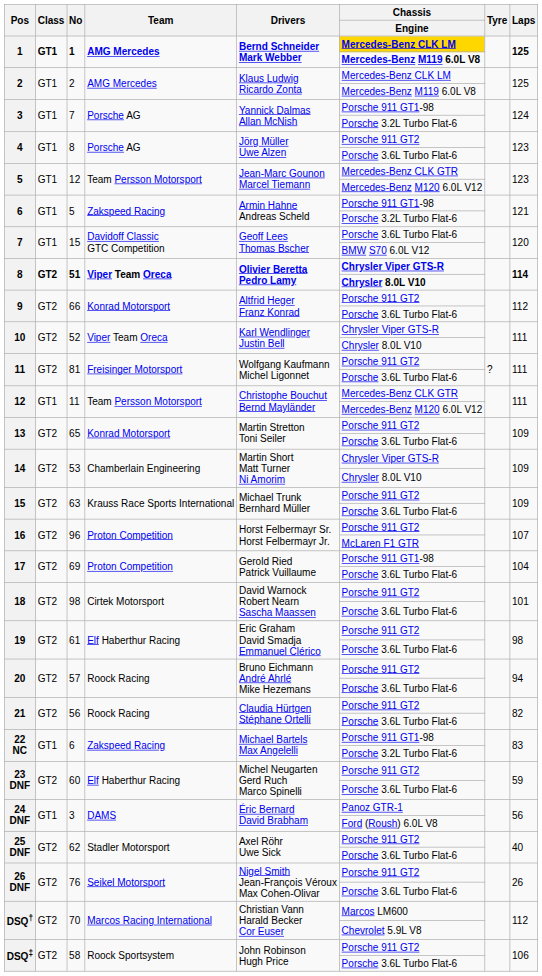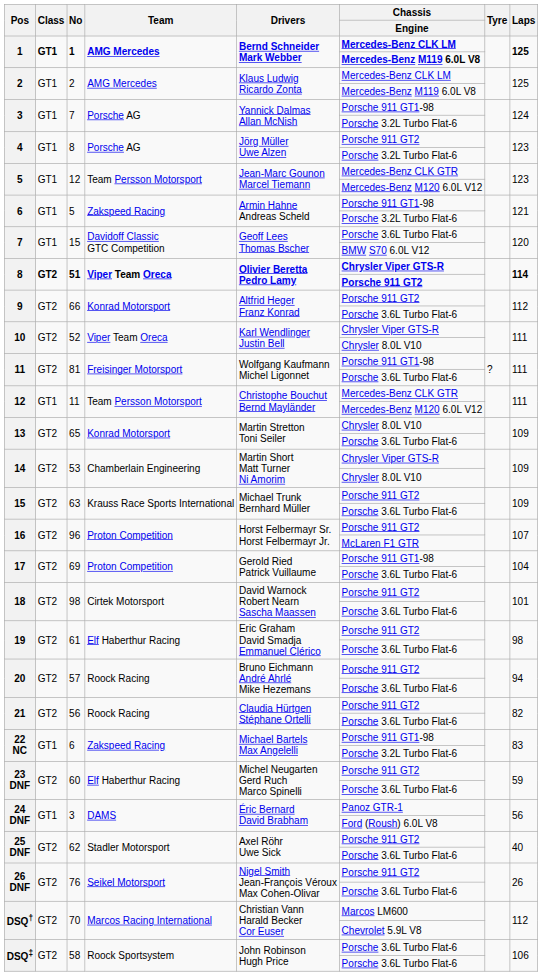(399, 44) gold background -> (399, 44) no background
(399, 155) Porsche 3.6L Turbo Flat-6 -> (399, 155) Porsche 3.2L Turbo Flat-6
(384, 282) Chrysler 8.0L V10 -> (382, 282) Porsche 911 GT2
(381, 362) Porsche 911 GT2 -> (388, 362) Porsche 911 GT1-98
(381, 425) Porsche 911 GT2 -> (382, 425) Chrysler 8.0L V10
(381, 948) Porsche 911 GT2 -> (399, 948) Porsche 3.6L Turbo Flat-6
